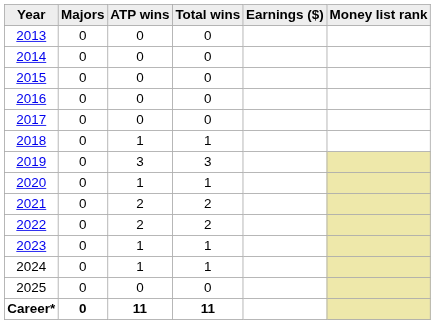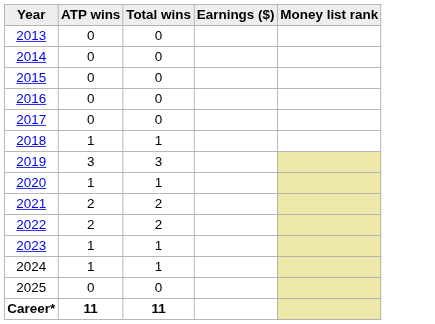- column: (83, 14)
